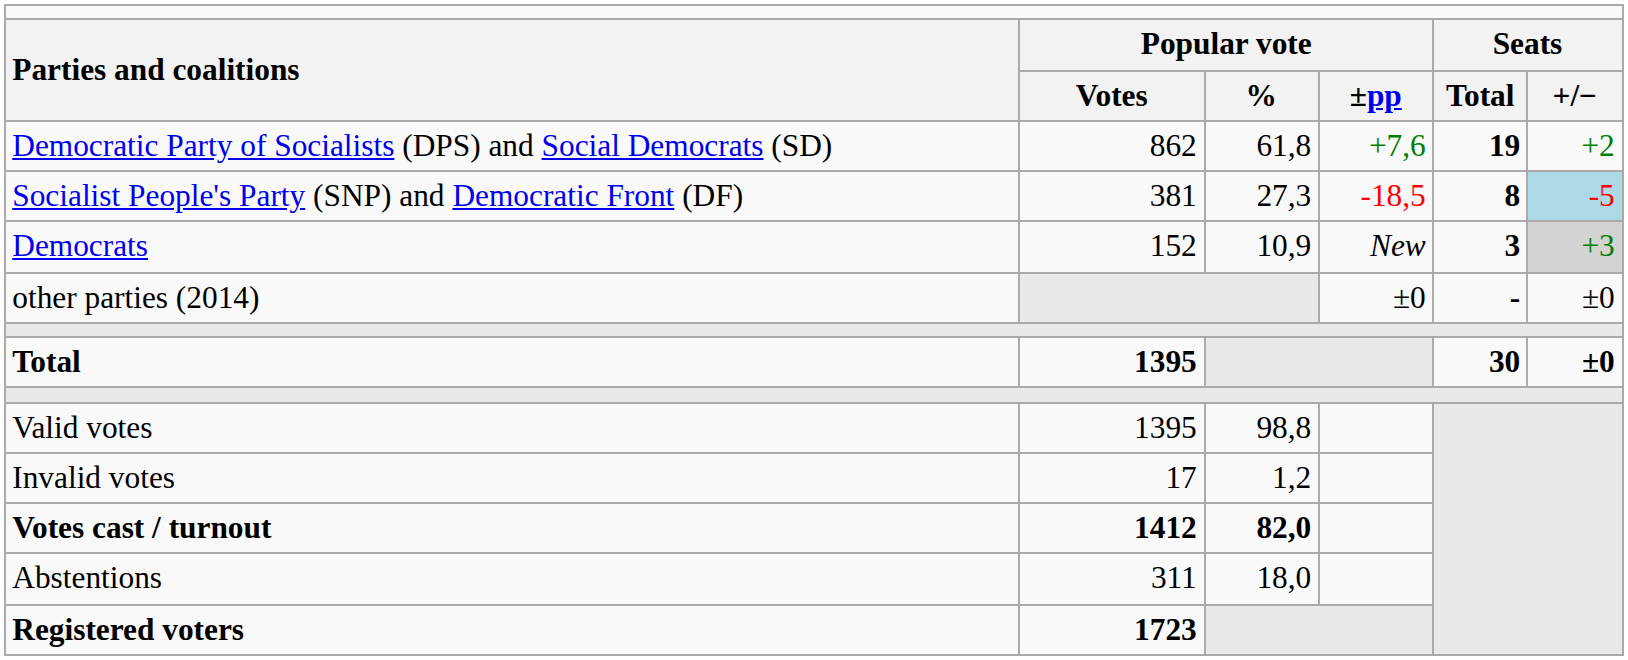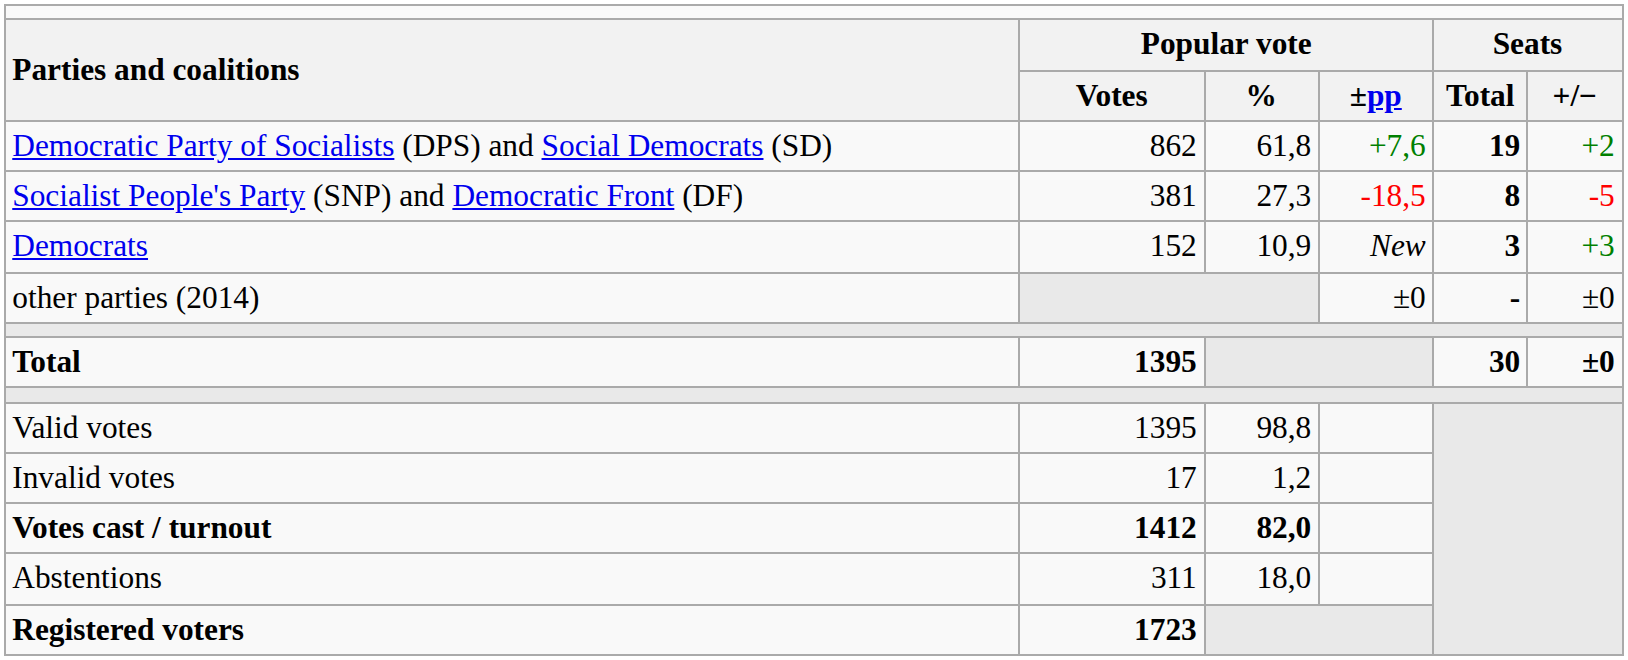(1602, 195) lightblue background -> (1602, 195) no background
(1598, 245) lightgrey background -> (1598, 245) no background
